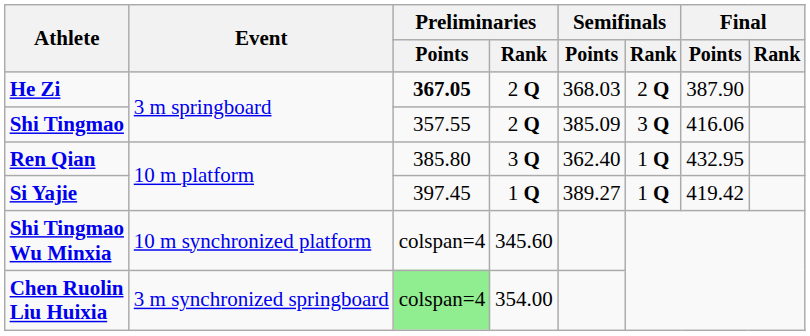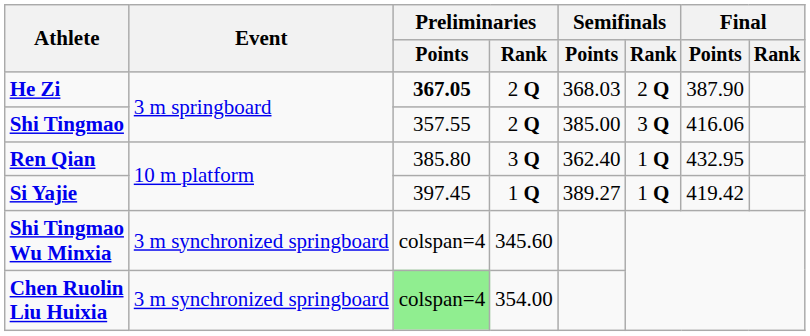(592, 124) 385.09 -> (592, 124) 385.00
(253, 240) 10 m synchronized platform -> (261, 240) 3 m synchronized springboard
